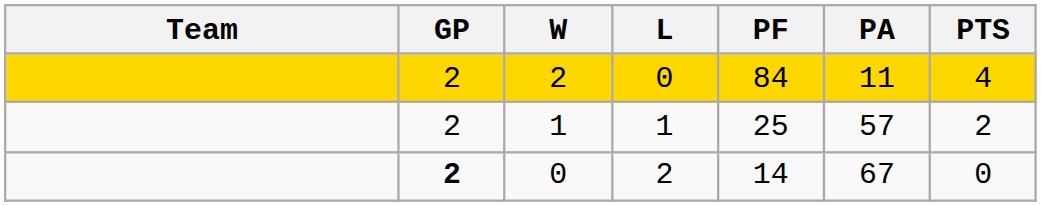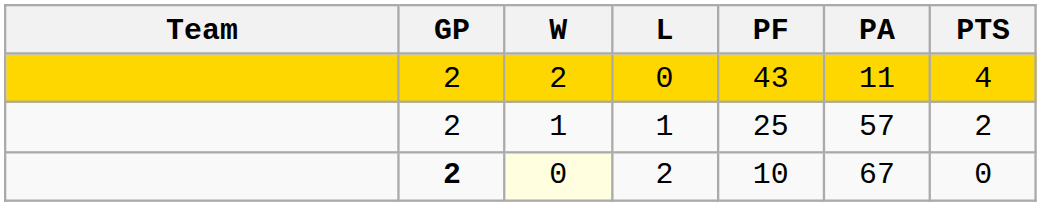(771, 78) 84 -> (771, 78) 43
(558, 176) no background -> (558, 176) lightyellow background
(771, 176) 14 -> (771, 176) 10
